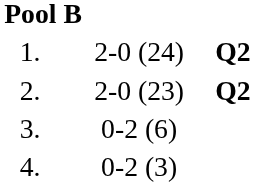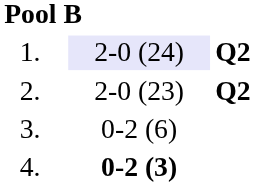(139, 52) no background -> (139, 52) lavender background
(139, 166) normal -> (139, 166) bold
